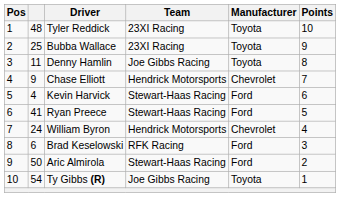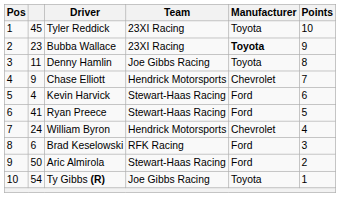(36, 29) 48 -> (36, 29) 45
(36, 45) 25 -> (36, 45) 23
(246, 45) normal -> (248, 45) bold
